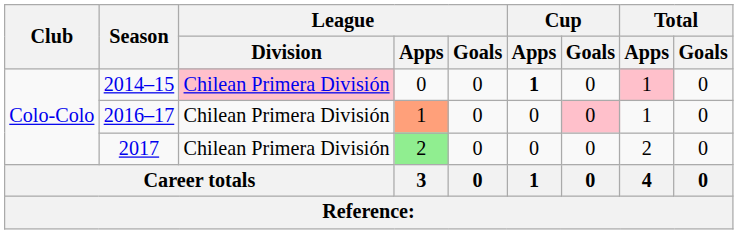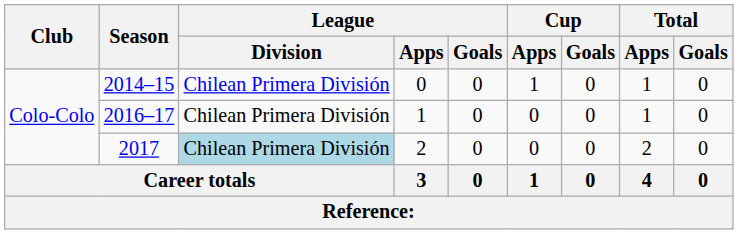(287, 84) pink background -> (287, 84) no background
(534, 84) bold -> (534, 84) normal
(647, 84) pink background -> (647, 84) no background
(421, 116) lightsalmon background -> (421, 116) no background
(590, 116) pink background -> (590, 116) no background
(287, 148) no background -> (287, 148) lightblue background
(421, 148) lightgreen background -> (421, 148) no background
